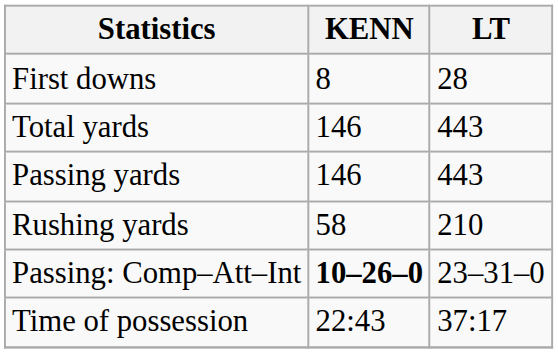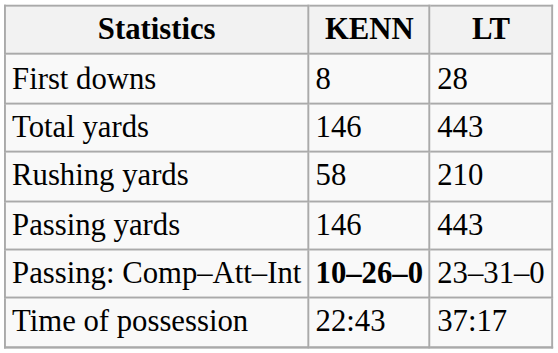rows swapped: (100, 224) <-> (96, 175)
